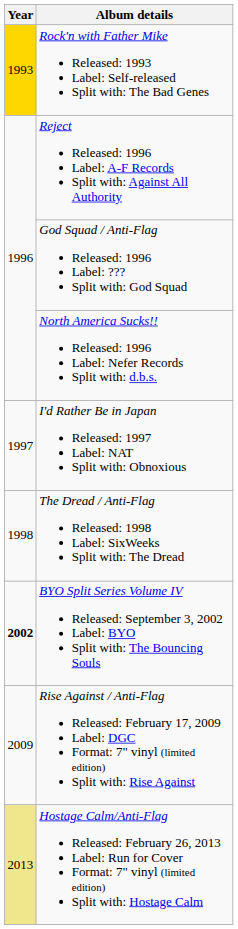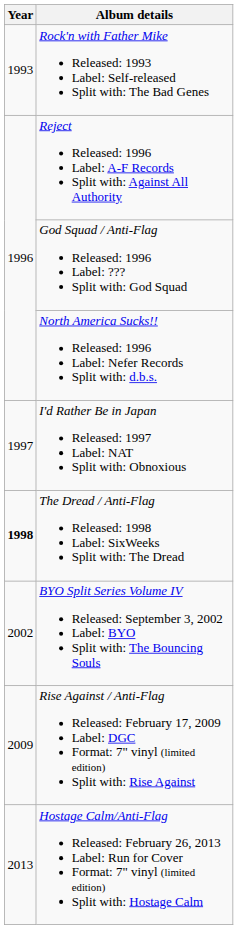(20, 70) gold background -> (20, 70) no background
(20, 535) normal -> (20, 535) bold
(20, 633) bold -> (20, 633) normal
(20, 864) khaki background -> (20, 864) no background
